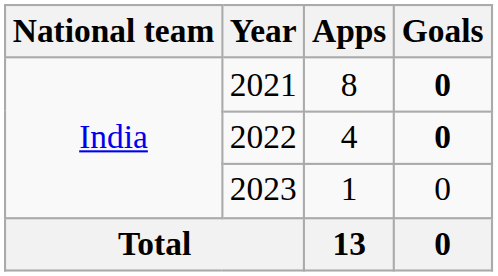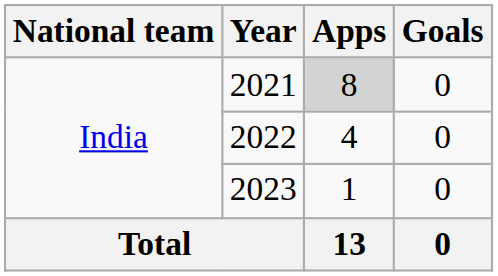(349, 84) no background -> (349, 84) lightgrey background
(443, 84) bold -> (443, 84) normal
(443, 137) bold -> (443, 137) normal
